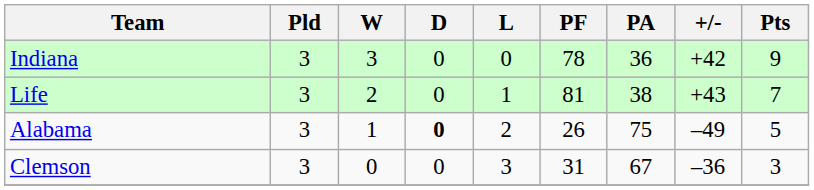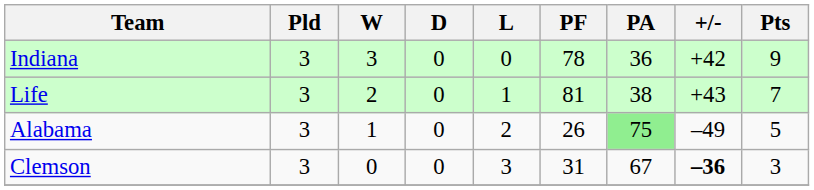(439, 130) bold -> (439, 130) normal
(641, 130) no background -> (641, 130) lightgreen background
(708, 166) normal -> (708, 166) bold
